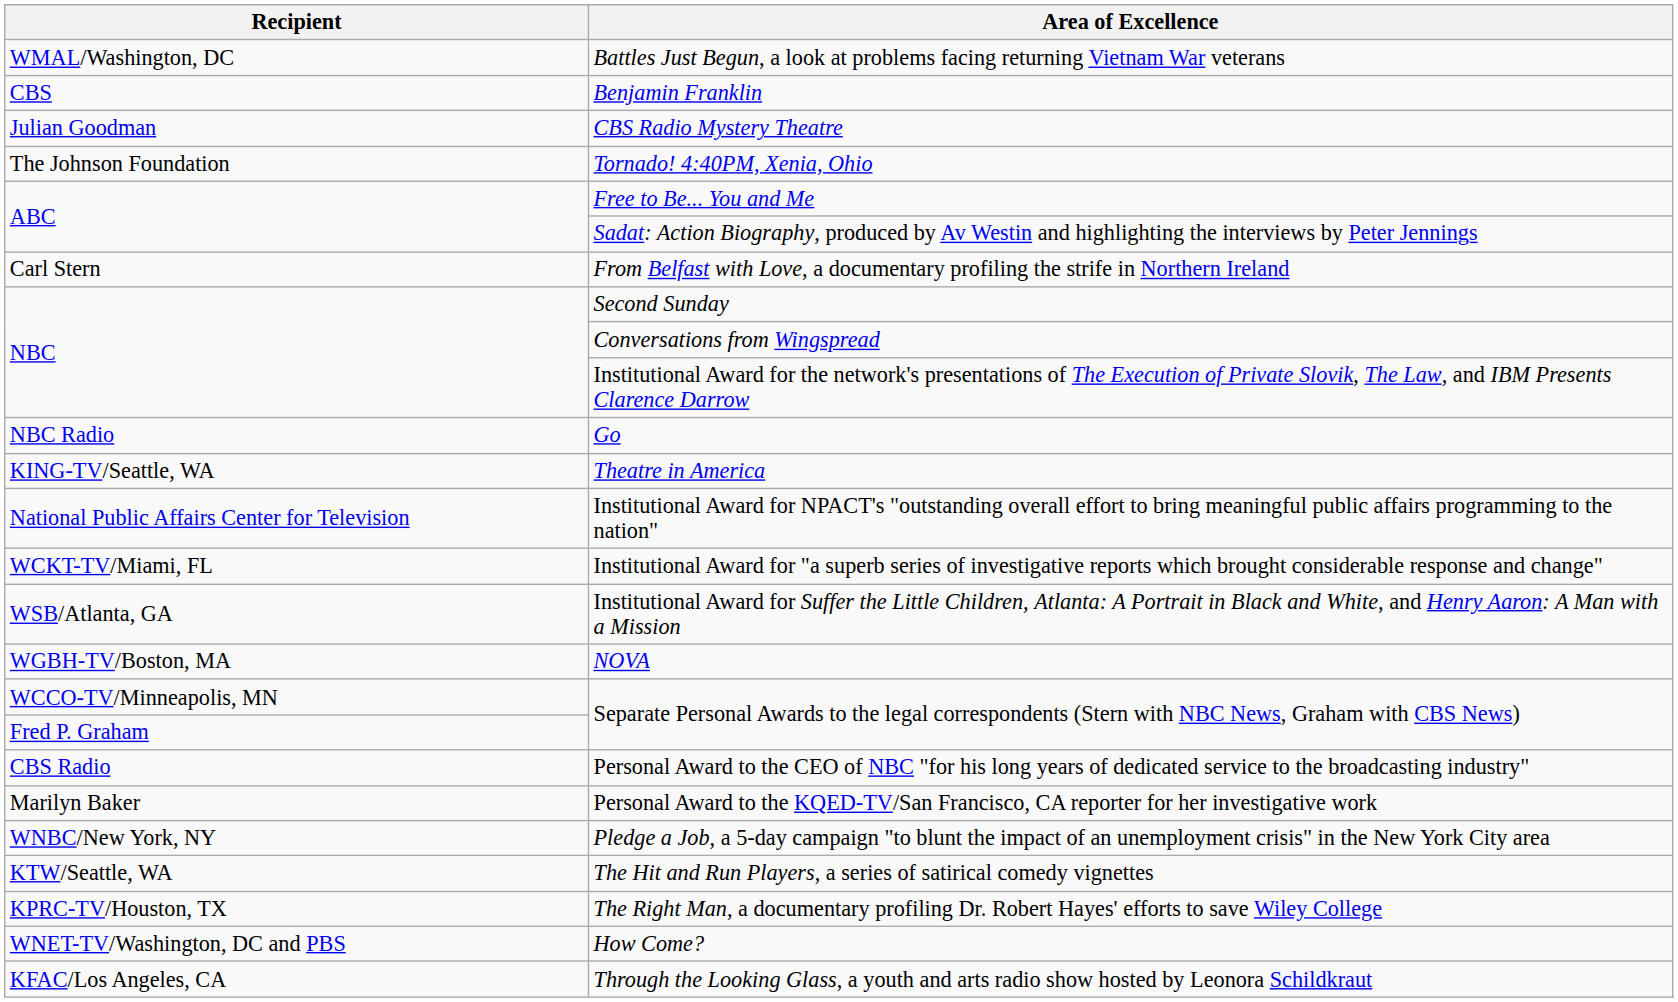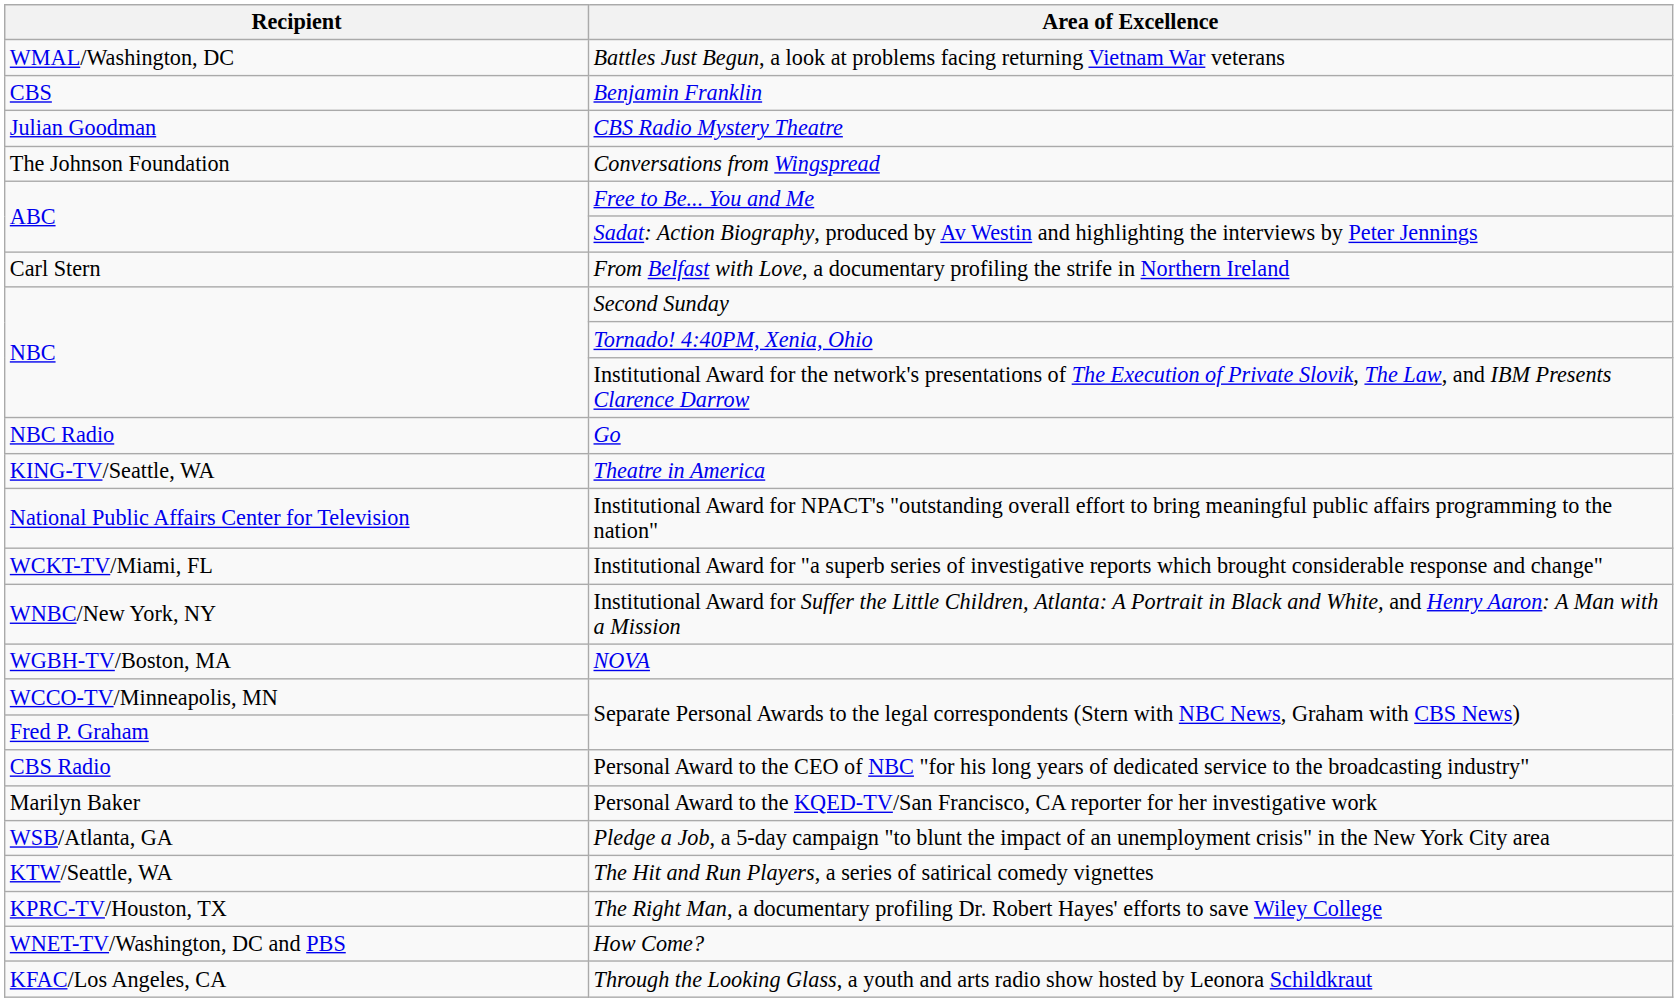(733, 163) Tornado! 4:40PM, Xenia, Ohio -> (737, 163) Conversations from Wingspread
(737, 339) Conversations from Wingspread -> (733, 339) Tornado! 4:40PM, Xenia, Ohio
(91, 613) WSB/Atlanta, GA -> (113, 613) WNBC/New York, NY
(113, 837) WNBC/New York, NY -> (91, 837) WSB/Atlanta, GA
